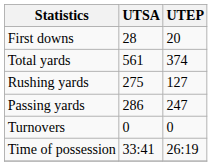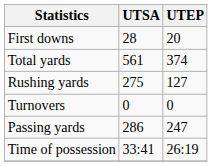rows swapped: (46, 104) <-> (36, 127)
